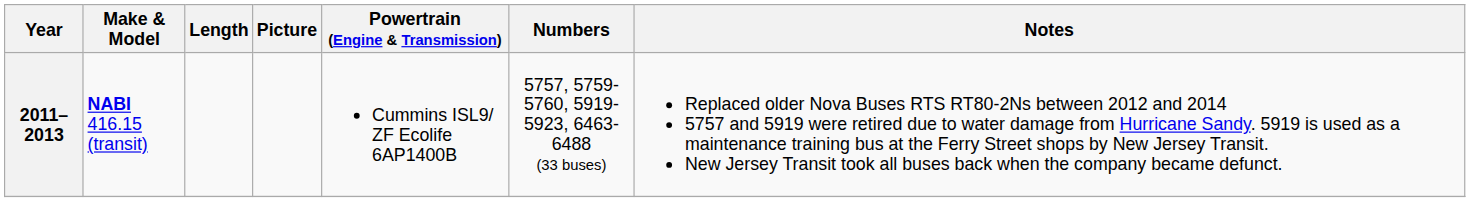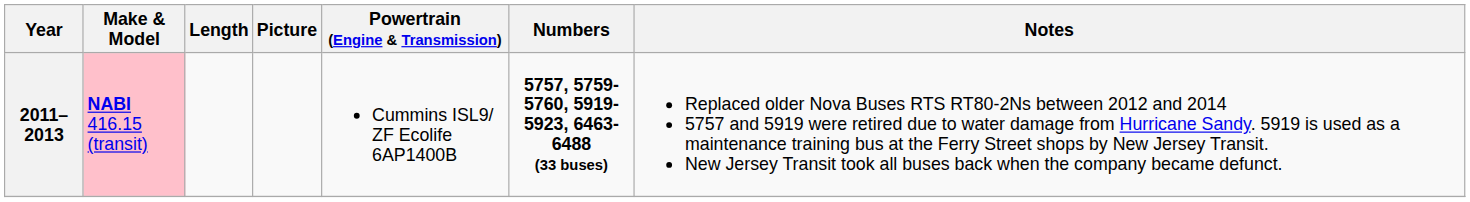(118, 124) no background -> (118, 124) pink background
(571, 124) normal -> (571, 124) bold
